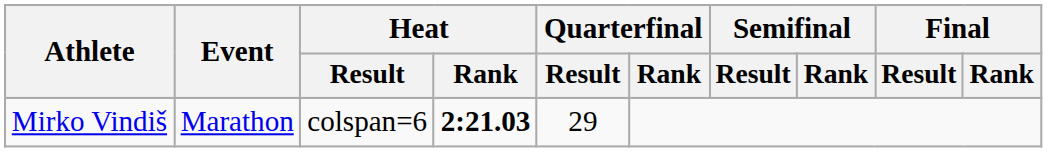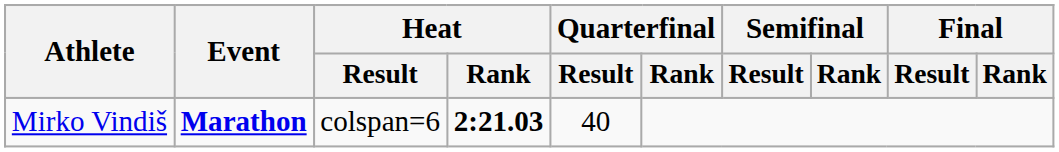(237, 122) normal -> (244, 122) bold
(583, 122) 29 -> (596, 122) 40
